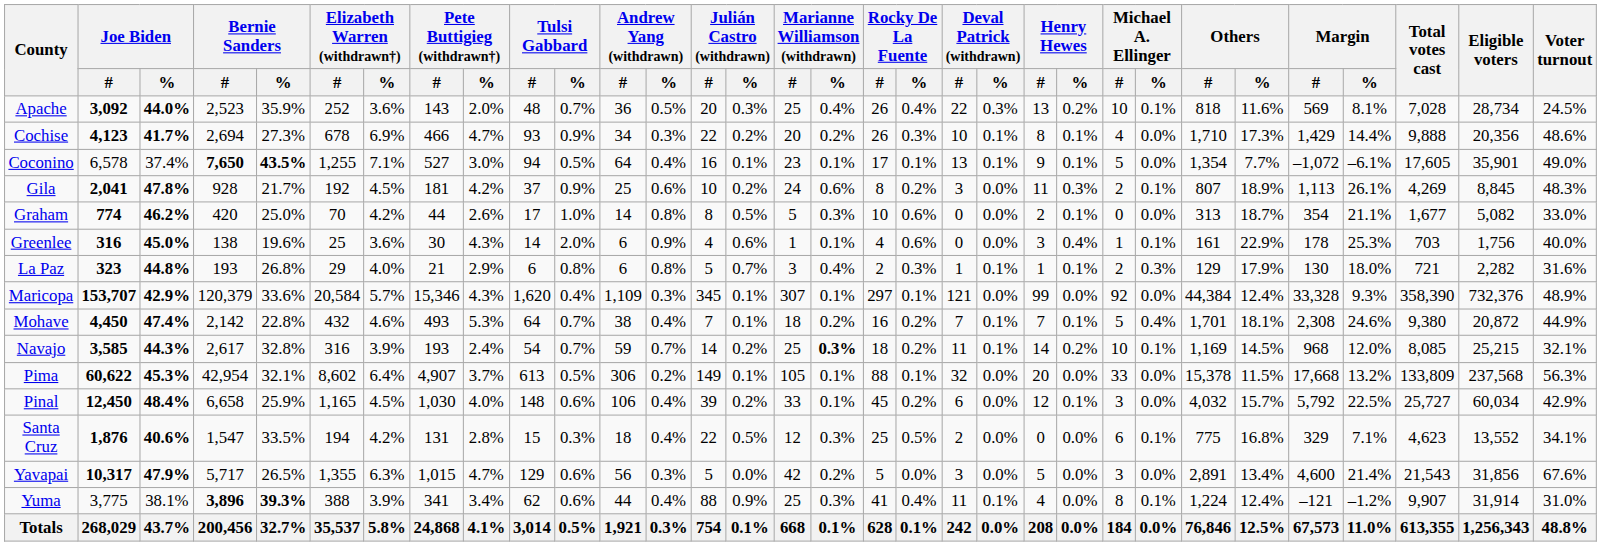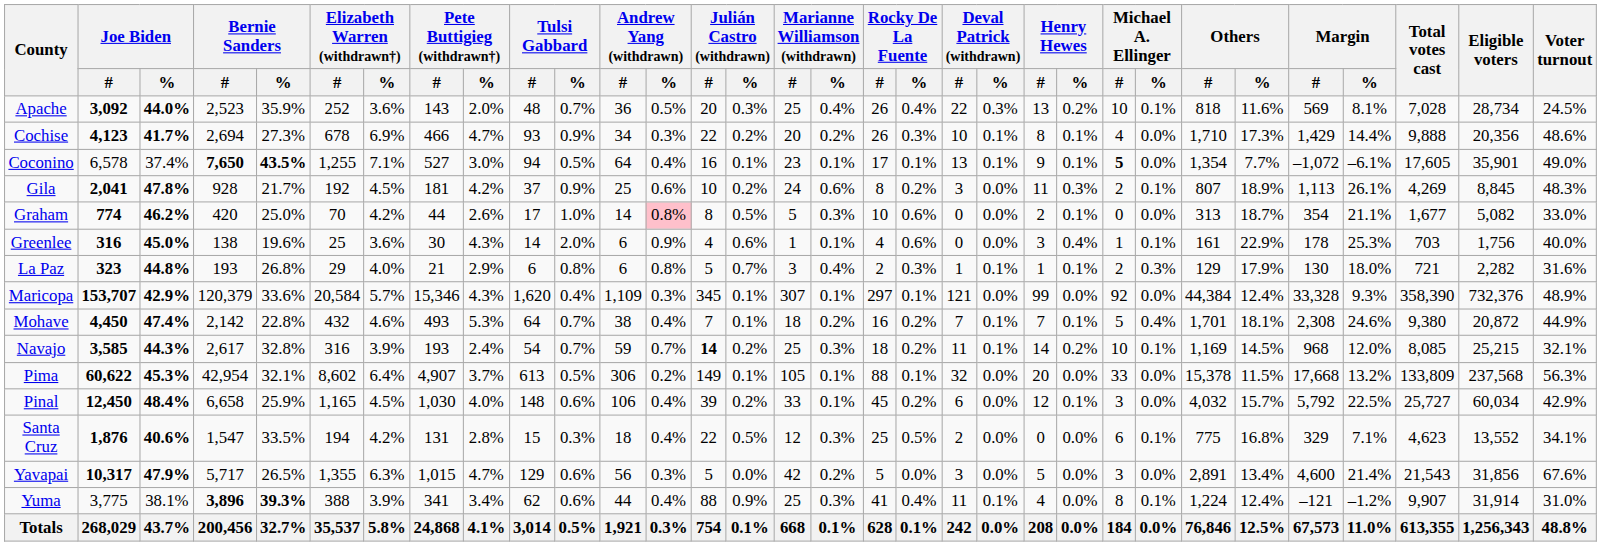(1119, 162) normal -> (1119, 162) bold
(669, 215) no background -> (669, 215) pink background
(709, 348) normal -> (709, 348) bold
(837, 348) bold -> (837, 348) normal
